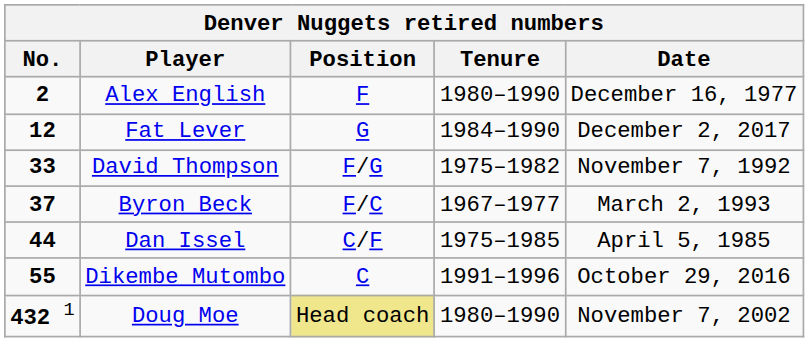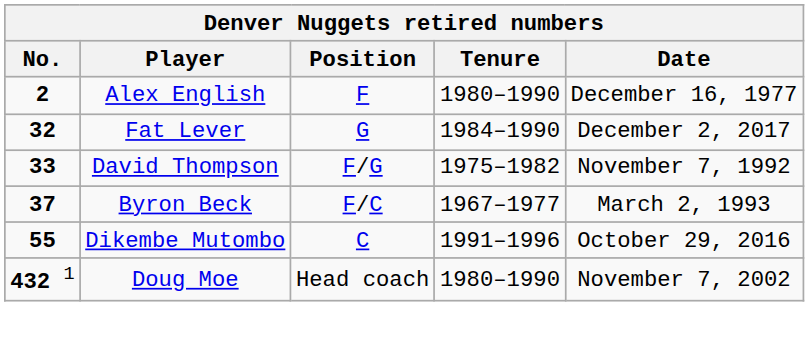(42, 132) 12 -> (42, 132) 32
- row: (185, 240)
(363, 316) khaki background -> (363, 279) no background
